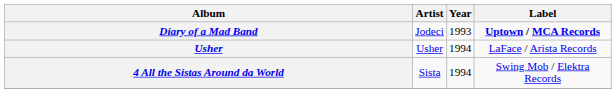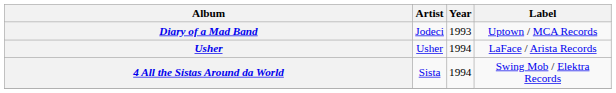(543, 31) bold -> (543, 31) normal
